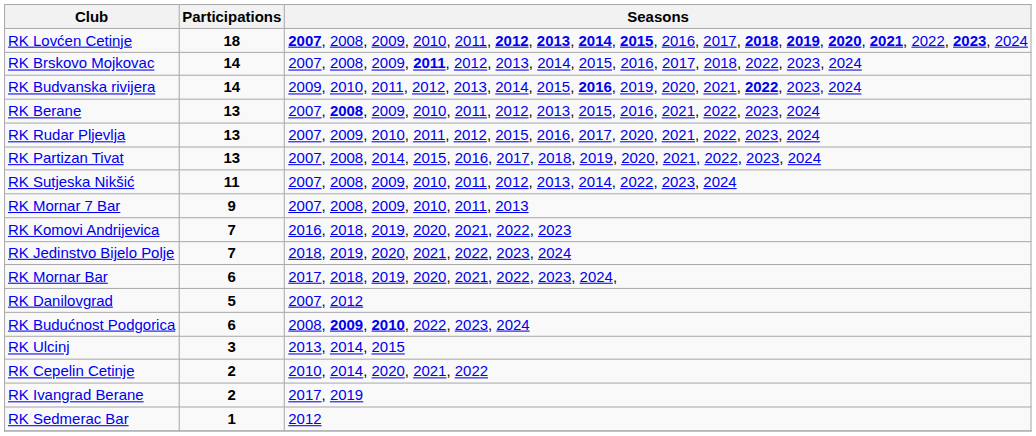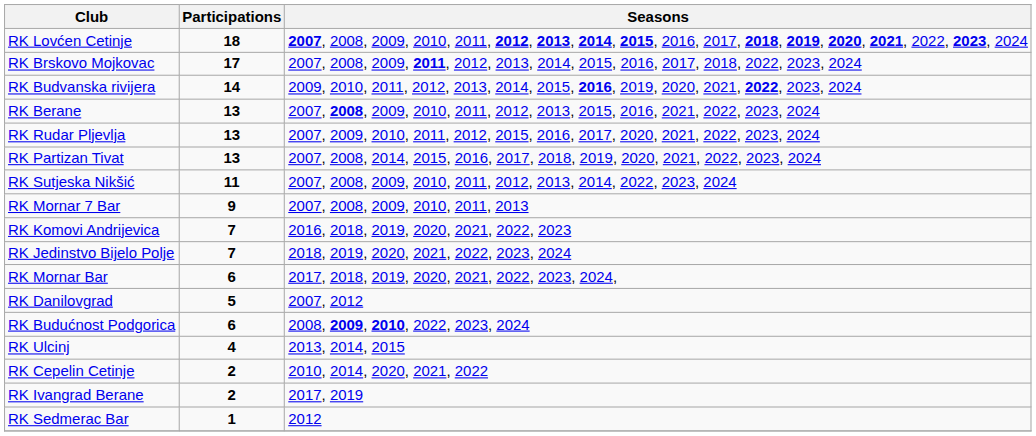(232, 64) 14 -> (232, 64) 17
(232, 348) 3 -> (232, 348) 4
